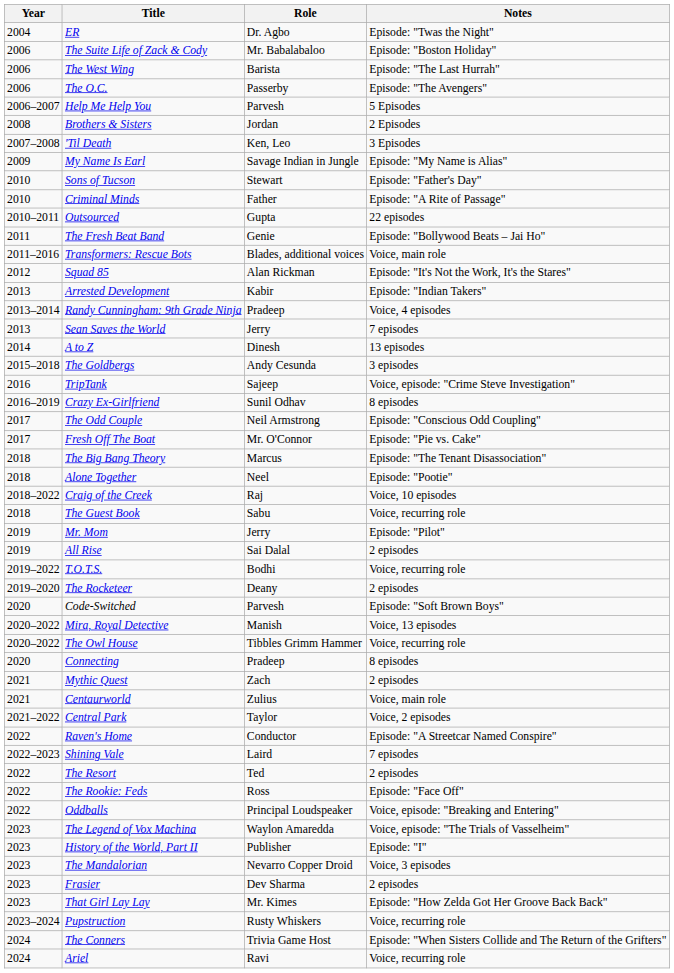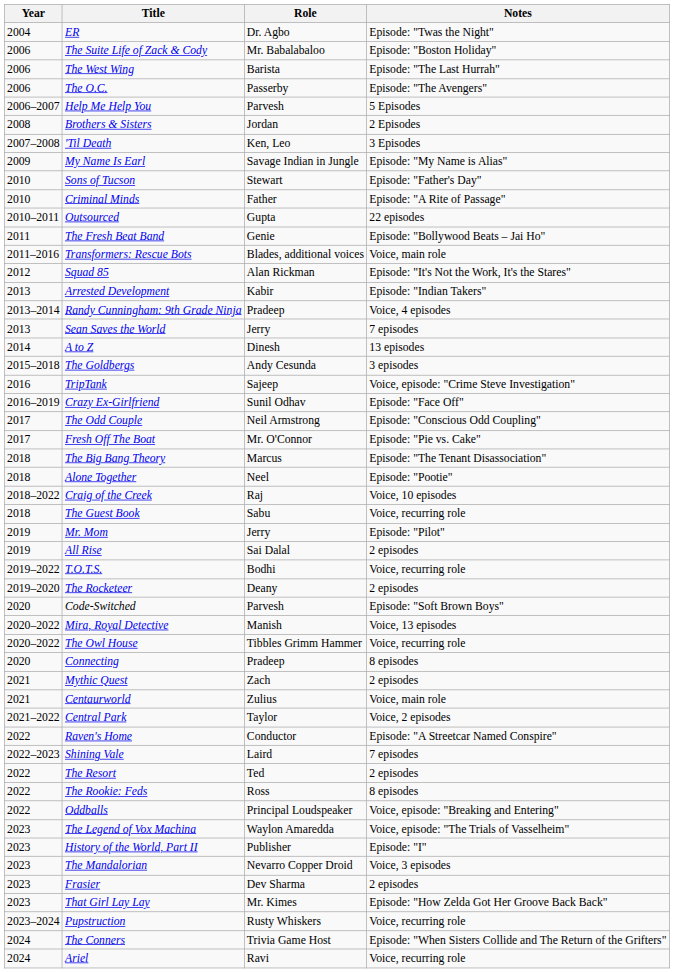(394, 402) 8 episodes -> (417, 402) Episode: "Face Off"
(417, 791) Episode: "Face Off" -> (394, 791) 8 episodes
